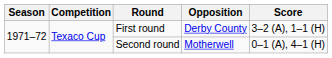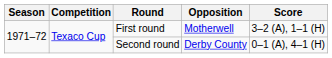(216, 28) Derby County -> (209, 28) Motherwell
(209, 45) Motherwell -> (216, 45) Derby County
